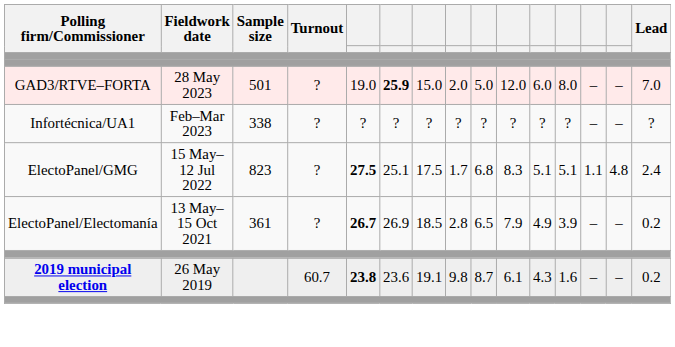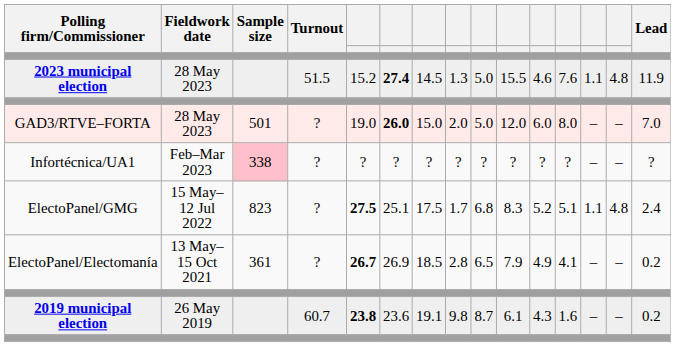+ row: (83, 78)
(396, 85) 25.9 -> (396, 124) 26.0
(260, 124) no background -> (260, 162) pink background
(542, 170) 5.1 -> (542, 208) 5.2
(568, 224) 3.9 -> (568, 262) 4.1
